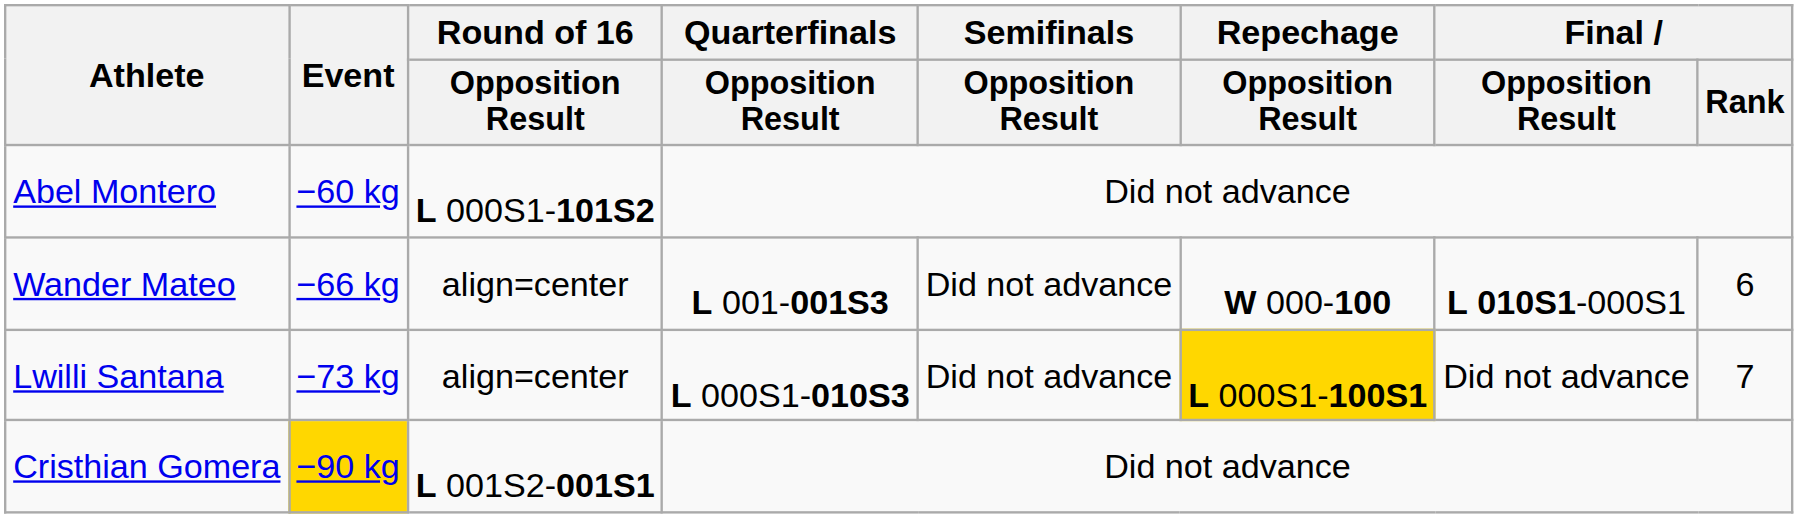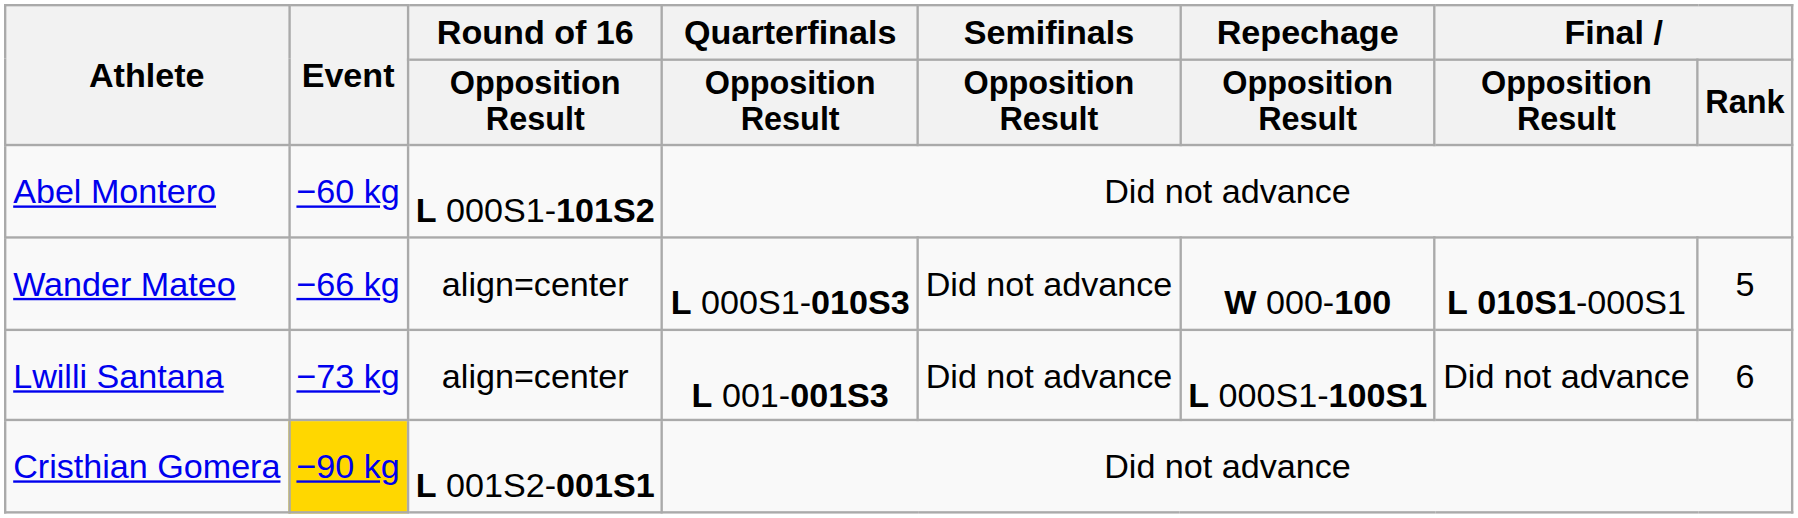(790, 303) L 001-001S3 -> (790, 303) L 000S1-010S3
(1745, 284) 6 -> (1745, 284) 5
(790, 394) L 000S1-010S3 -> (790, 394) L 001-001S3
(1308, 394) gold background -> (1308, 394) no background
(1745, 376) 7 -> (1745, 376) 6
